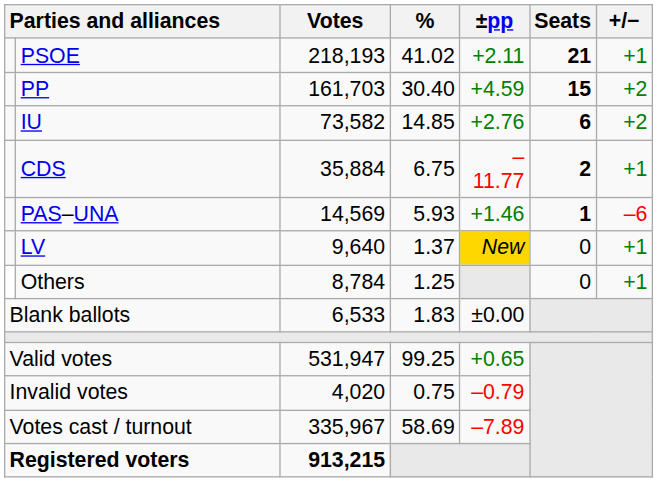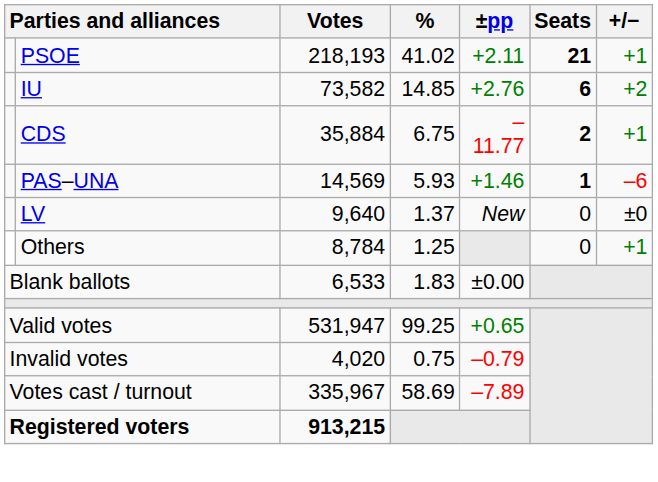- row: (35, 88)
(503, 247) gold background -> (503, 214) no background
(635, 247) +1 -> (636, 214) ±0
